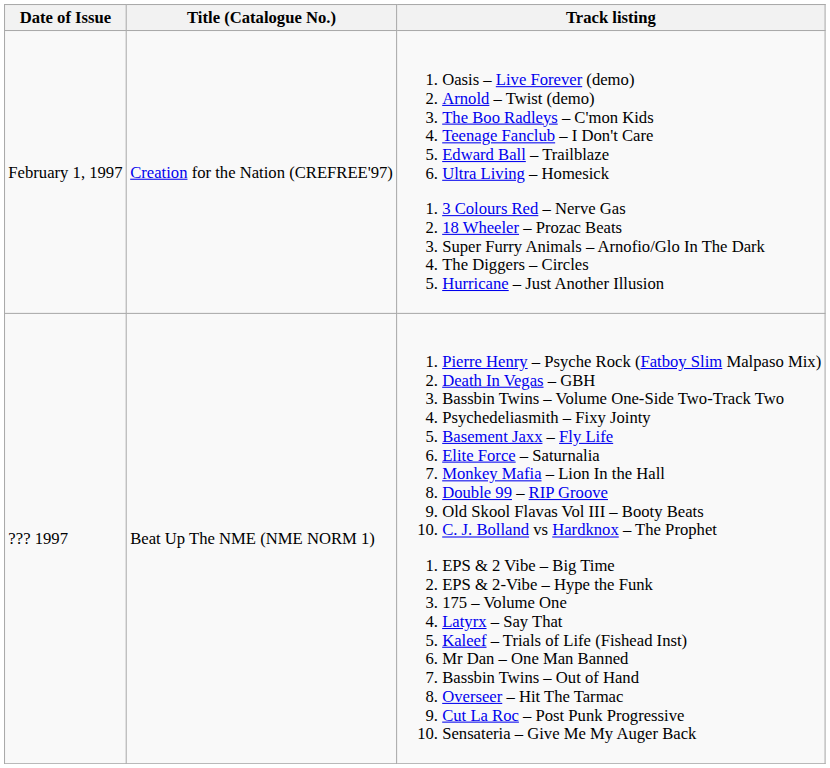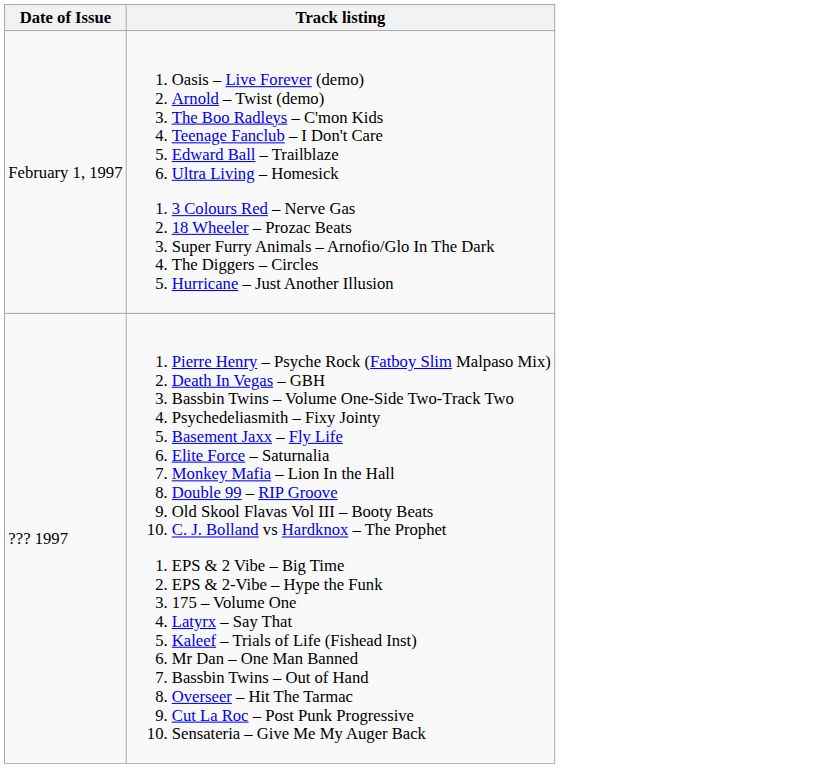- column: (262, 17)
